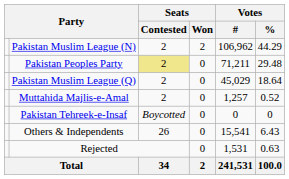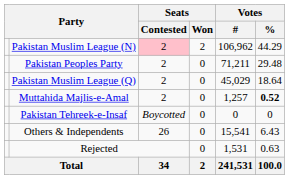(164, 47) no background -> (164, 47) pink background
(164, 64) khaki background -> (164, 64) no background
(270, 98) normal -> (270, 98) bold
